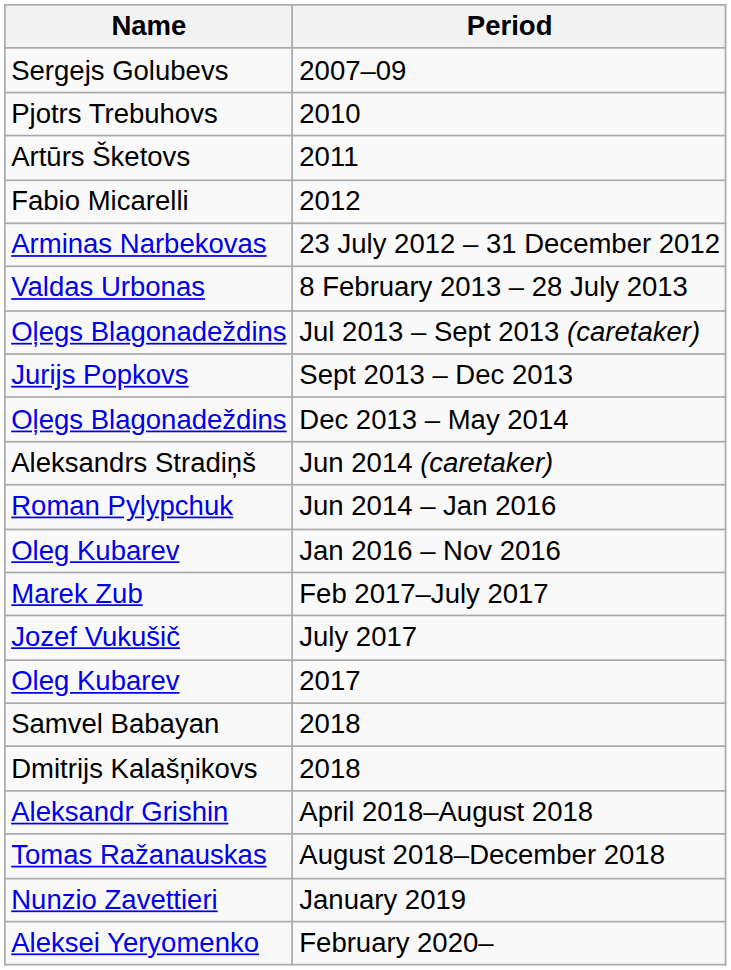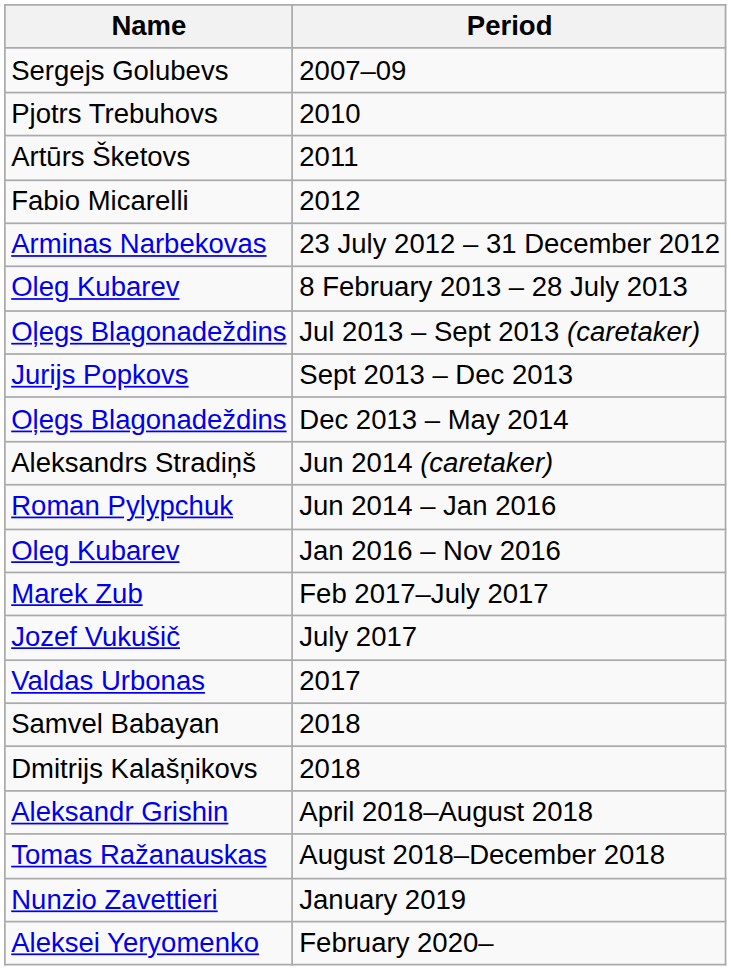(108, 288) Valdas Urbonas -> (95, 288) Oleg Kubarev
(95, 680) Oleg Kubarev -> (108, 680) Valdas Urbonas
